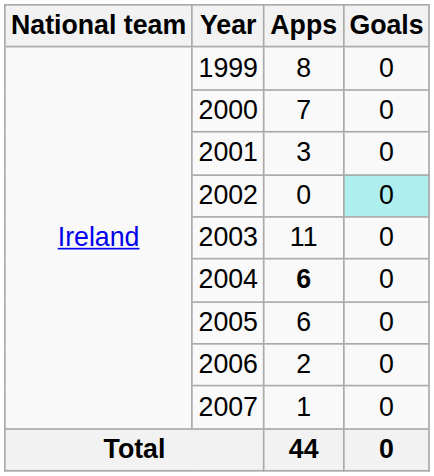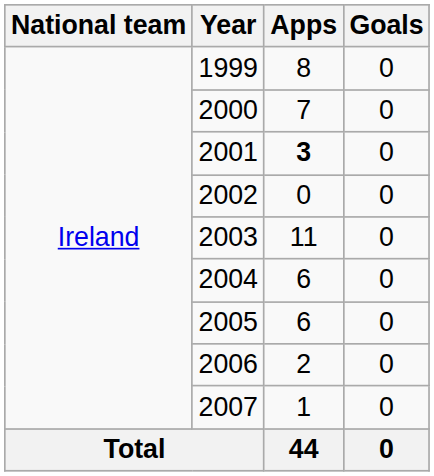(304, 152) normal -> (304, 152) bold
(387, 195) paleturquoise background -> (387, 195) no background
(304, 279) bold -> (304, 279) normal
